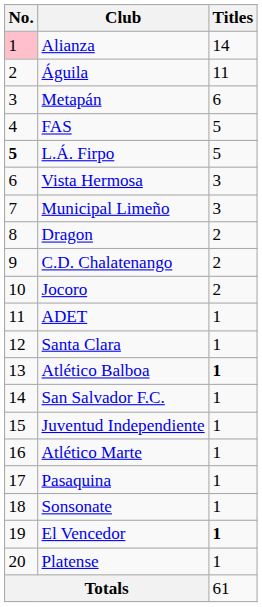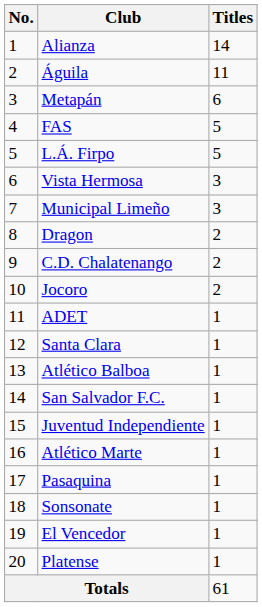(13, 45) pink background -> (13, 45) no background
(13, 153) bold -> (13, 153) normal
(217, 371) bold -> (217, 371) normal
(217, 533) bold -> (217, 533) normal
